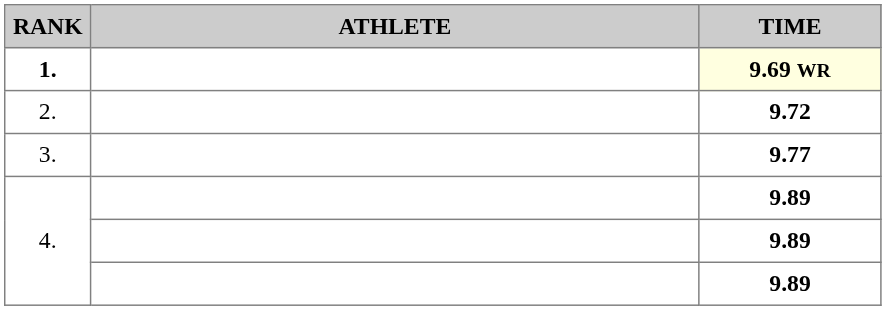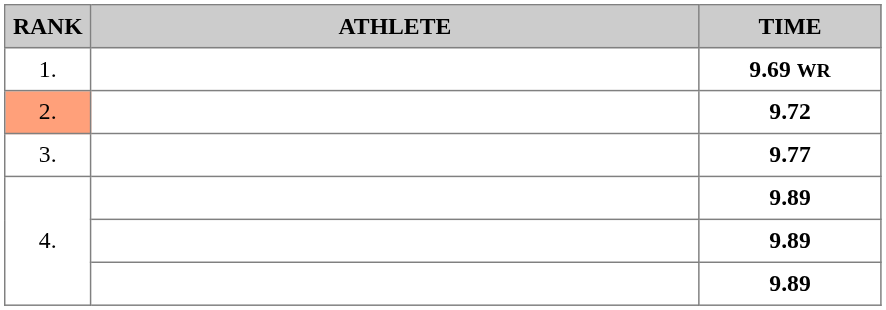(48, 68) bold -> (48, 68) normal
(790, 68) lightyellow background -> (790, 68) no background
(48, 111) no background -> (48, 111) lightsalmon background
